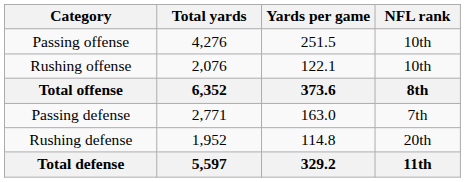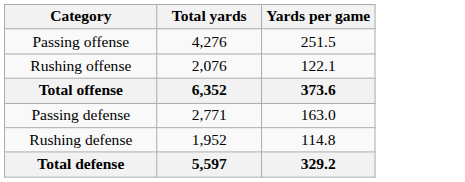- column: (418, 16)
